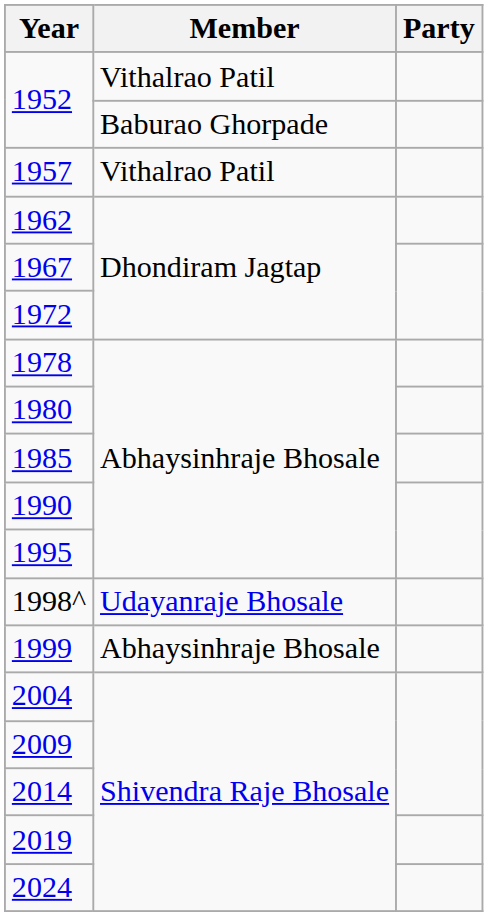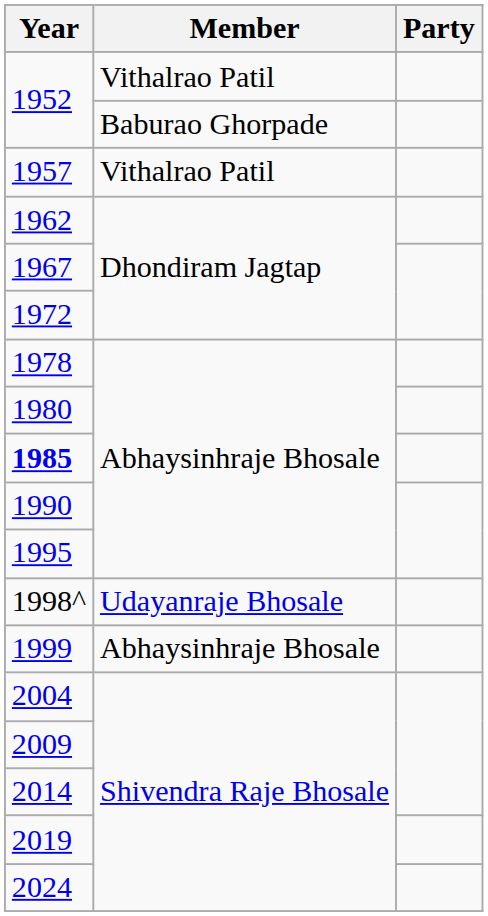(42, 457) normal -> (42, 457) bold
